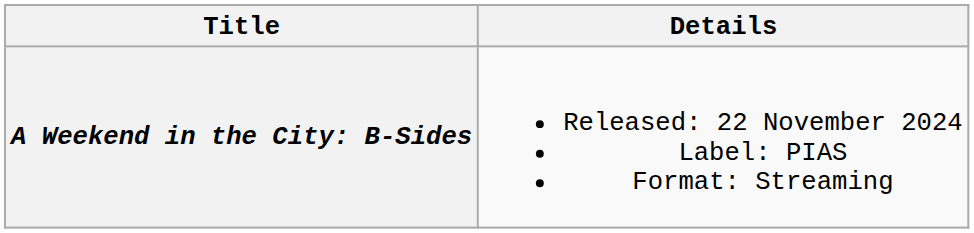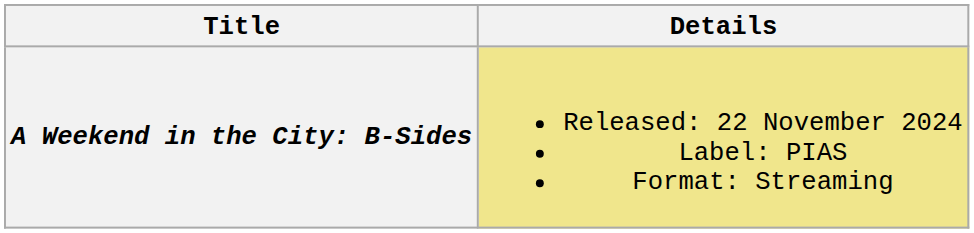(724, 152) no background -> (724, 152) khaki background
